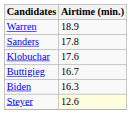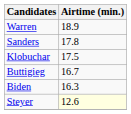(70, 57) 17.6 -> (70, 57) 17.5
